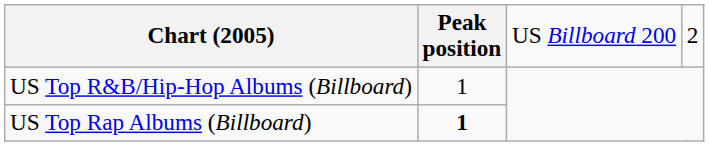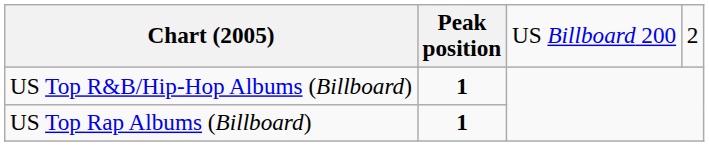(462, 85) normal -> (462, 85) bold
